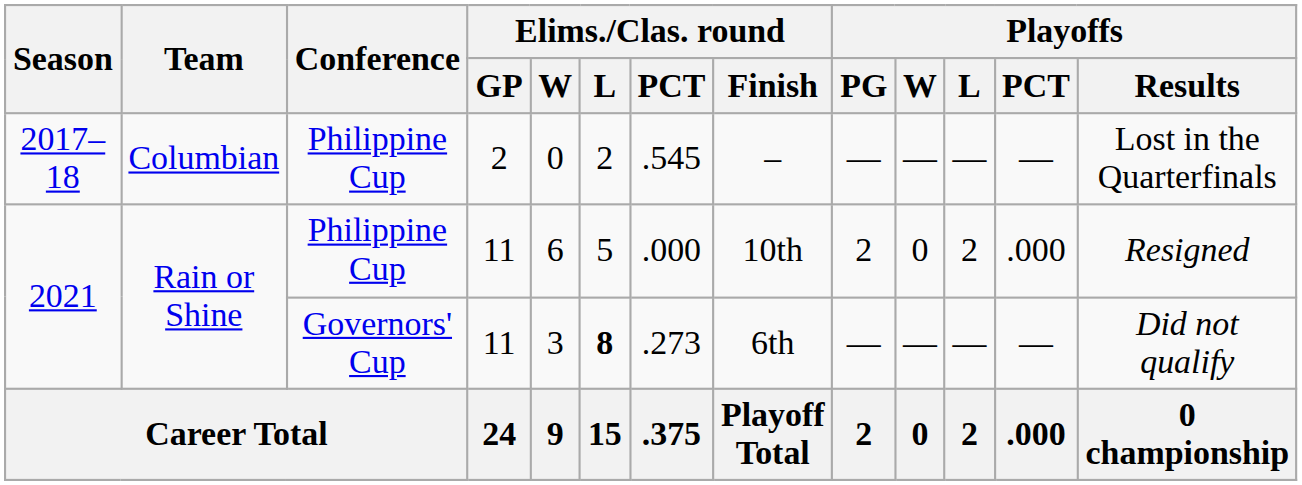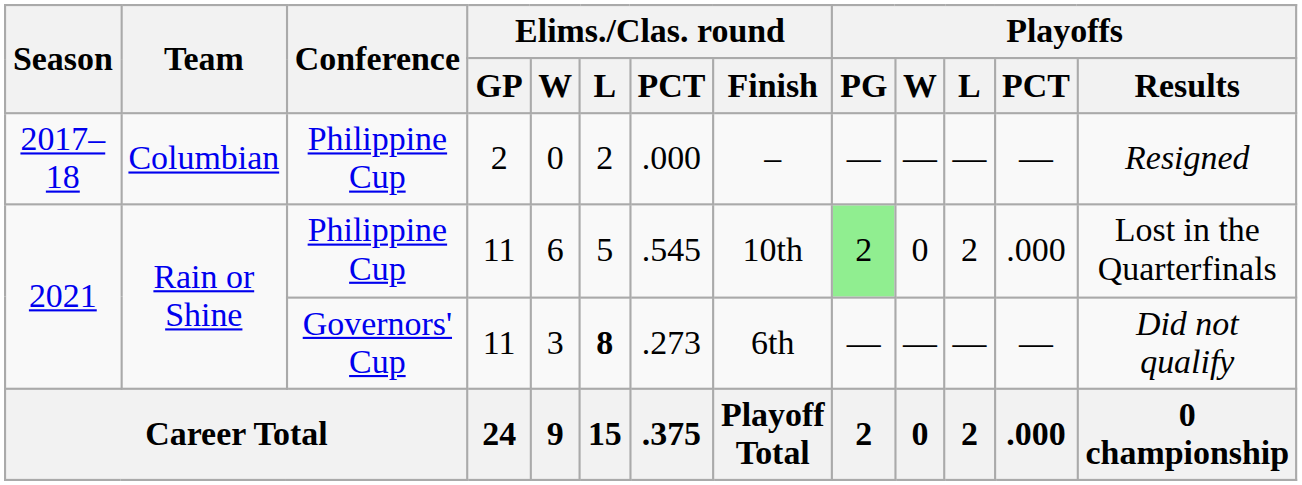(671, 158) .545 -> (671, 158) .000
(1187, 158) Lost in the Quarterfinals -> (1187, 158) Resigned
(671, 250) .000 -> (671, 250) .545
(864, 250) no background -> (864, 250) lightgreen background
(1187, 250) Resigned -> (1187, 250) Lost in the Quarterfinals
